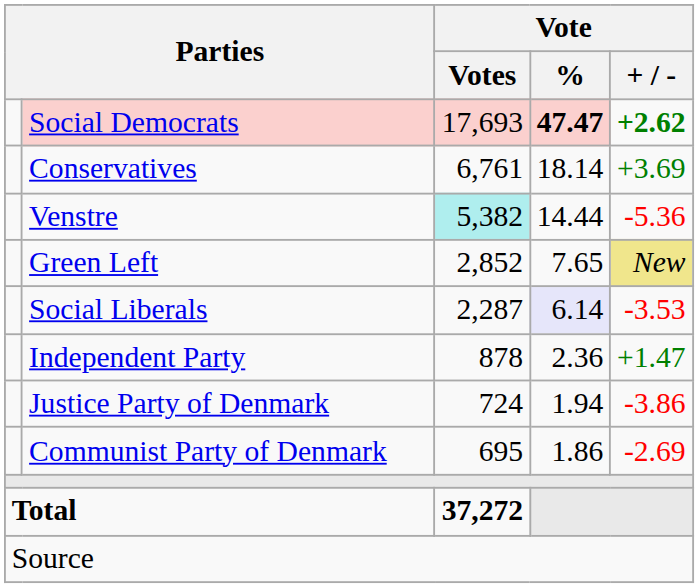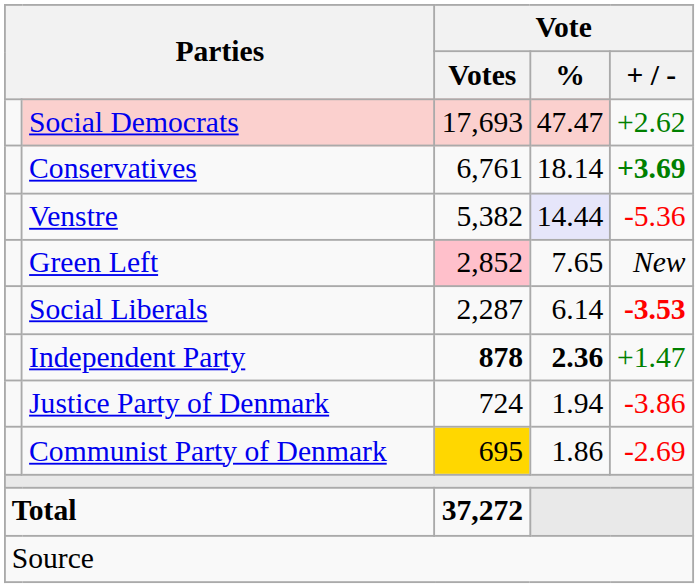(570, 121) bold -> (570, 121) normal
(651, 121) bold -> (651, 121) normal
(651, 168) normal -> (651, 168) bold
(490, 215) paleturquoise background -> (490, 215) no background
(570, 215) no background -> (570, 215) lavender background
(490, 262) no background -> (490, 262) pink background
(659, 262) khaki background -> (659, 262) no background
(577, 309) lavender background -> (577, 309) no background
(655, 309) normal -> (655, 309) bold
(501, 356) normal -> (501, 356) bold
(577, 356) normal -> (577, 356) bold
(501, 450) no background -> (501, 450) gold background
